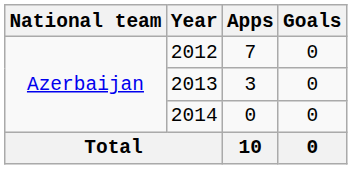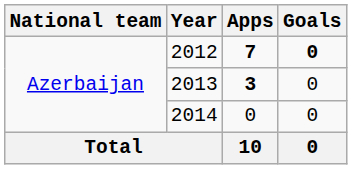(250, 52) normal -> (250, 52) bold
(312, 52) normal -> (312, 52) bold
(250, 84) normal -> (250, 84) bold
